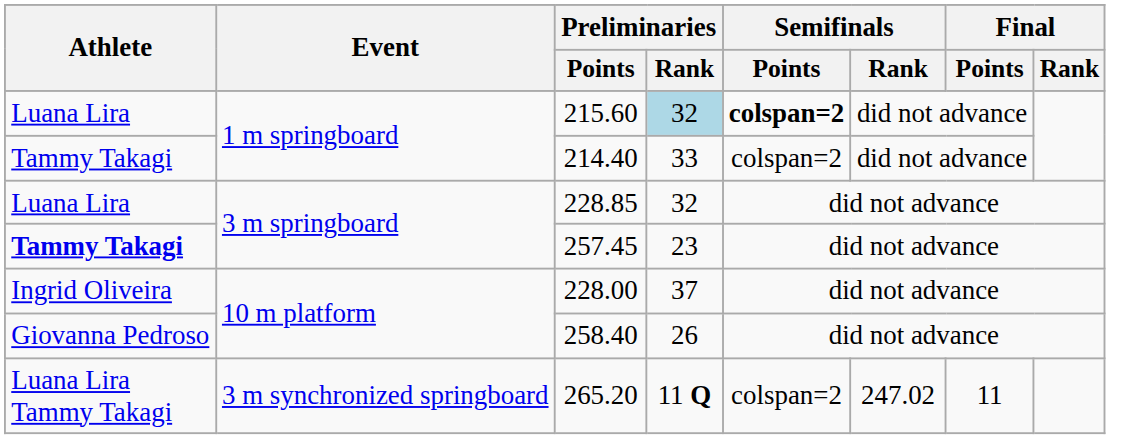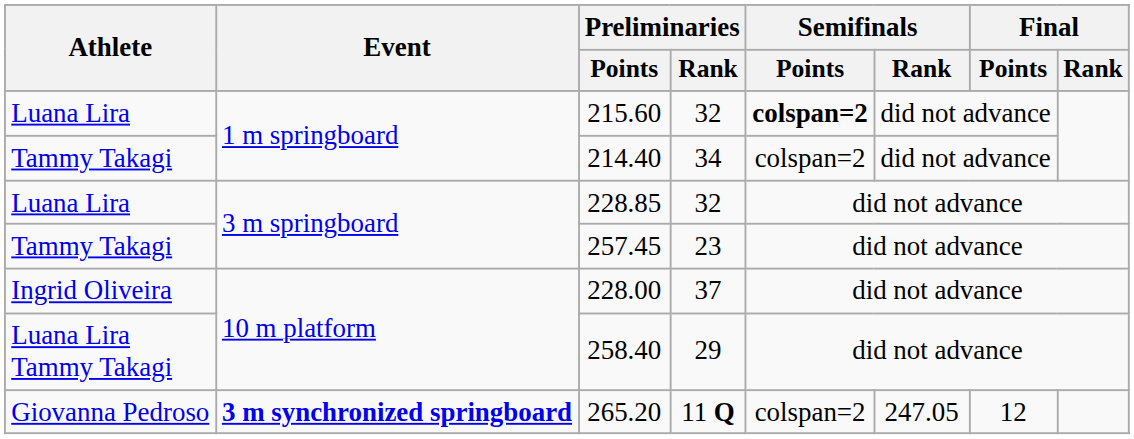(684, 113) lightblue background -> (708, 113) no background
(684, 157) 33 -> (708, 157) 34
(97, 246) bold -> (92, 246) normal
(110, 335) Giovanna Pedroso -> (92, 351) Luana Lira Tammy Takagi
(684, 335) 26 -> (708, 351) 29
(92, 395) Luana Lira Tammy Takagi -> (110, 411) Giovanna Pedroso
(385, 395) normal -> (397, 411) bold
(898, 395) 247.02 -> (922, 411) 247.05
(990, 395) 11 -> (1013, 411) 12
